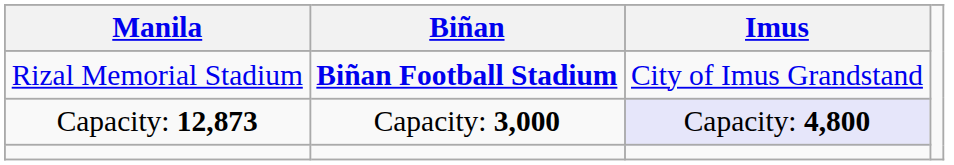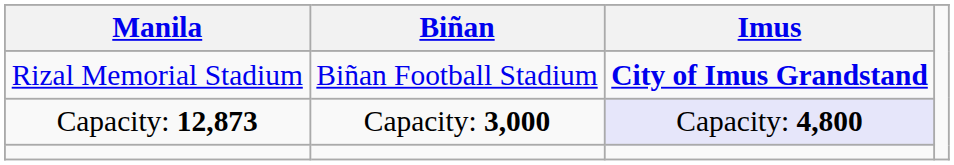(467, 74) bold -> (457, 74) normal
(777, 74) normal -> (770, 74) bold
